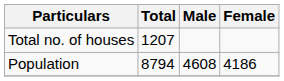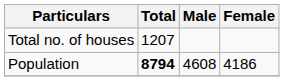(158, 64) normal -> (158, 64) bold
